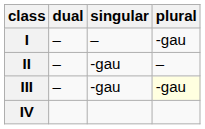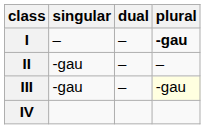columns swapped: (120, 16) <-> (68, 16)
(171, 40) normal -> (172, 40) bold
